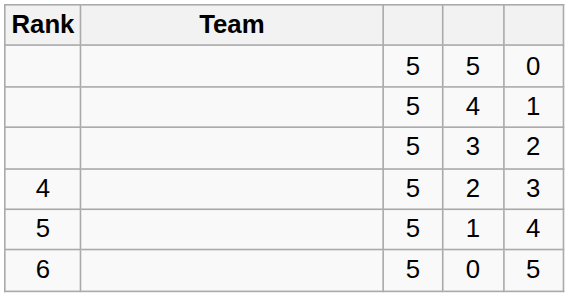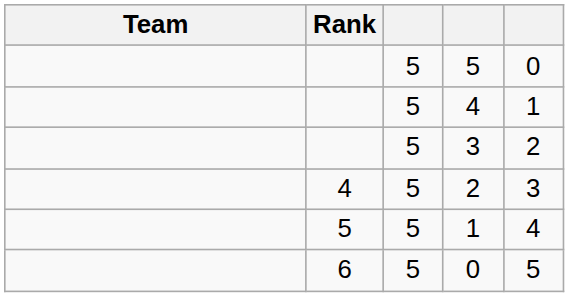columns swapped: (43, 24) <-> (232, 24)
